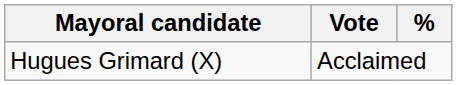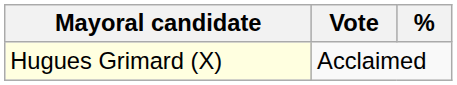(116, 60) no background -> (116, 60) lightyellow background
